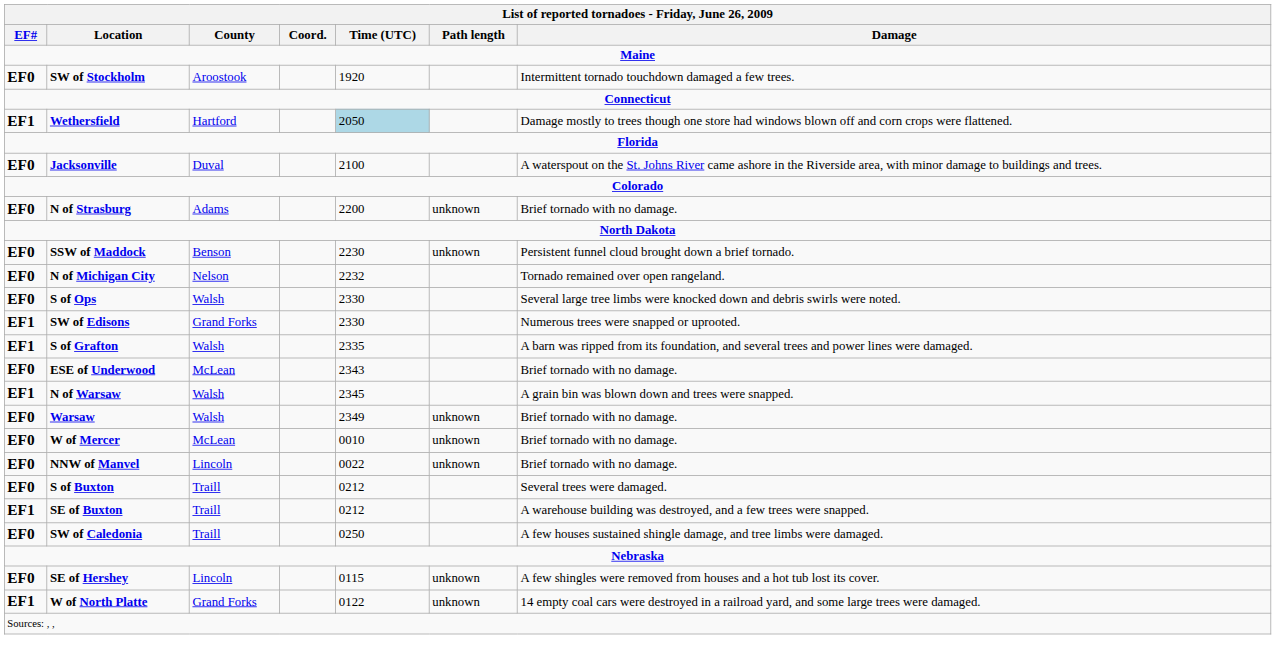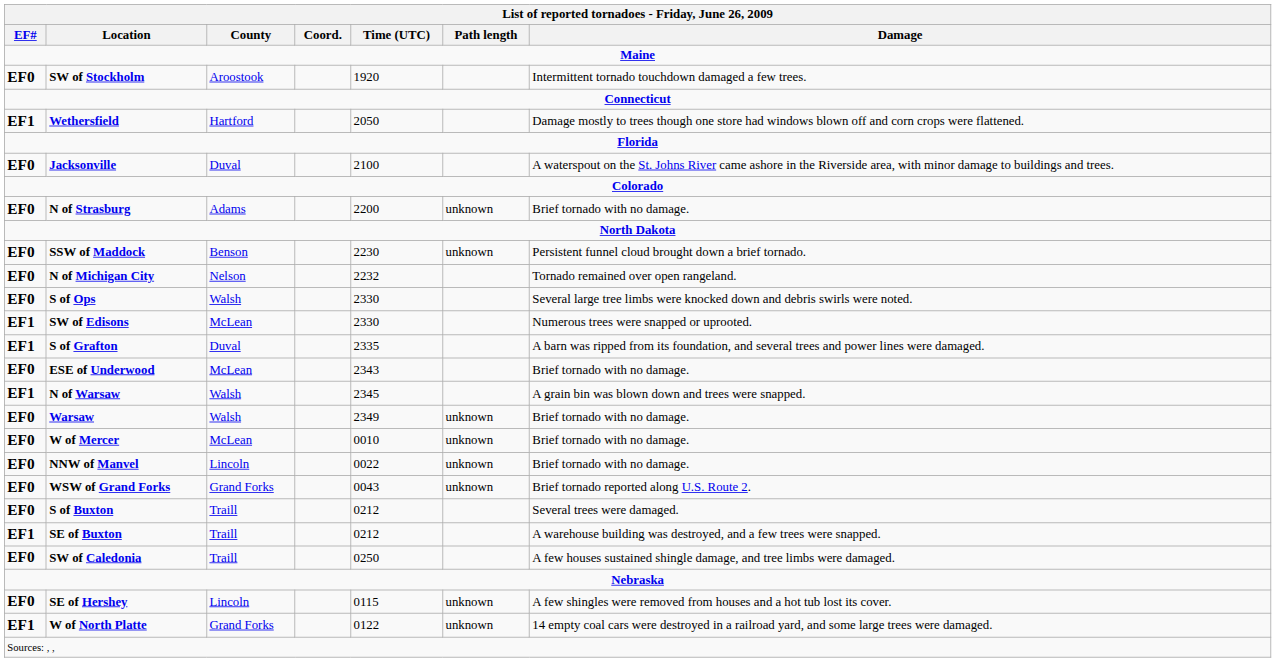(352, 120) lightblue background -> (366, 120) no background
(225, 322) Grand Forks -> (231, 322) McLean
(208, 346) Walsh -> (225, 346) Duval
+ row: (110, 487)
